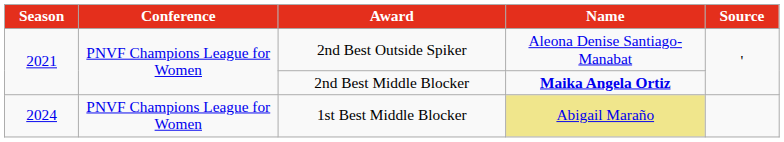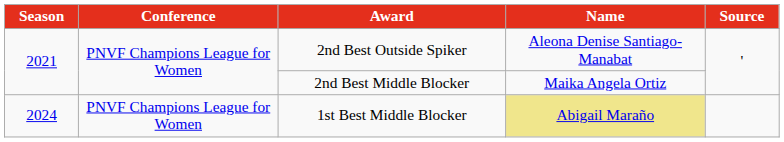(605, 82) bold -> (605, 82) normal
